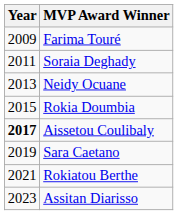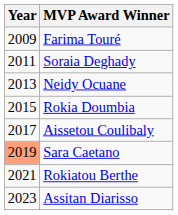(22, 130) bold -> (22, 130) normal
(22, 152) no background -> (22, 152) lightsalmon background
